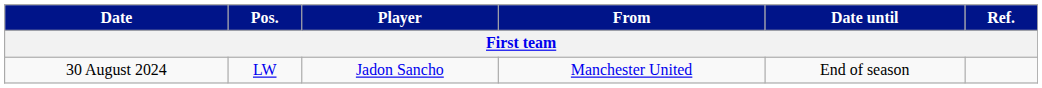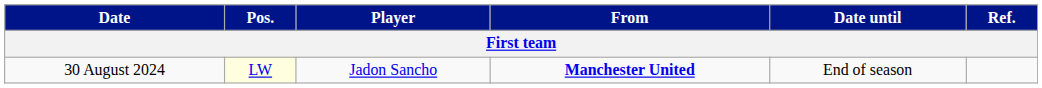(265, 69) no background -> (260, 69) lightyellow background
(632, 69) normal -> (630, 69) bold
